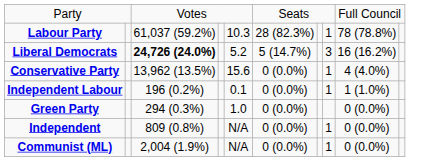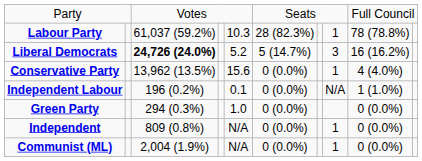(329, 90) 1 -> (335, 90) N/A
